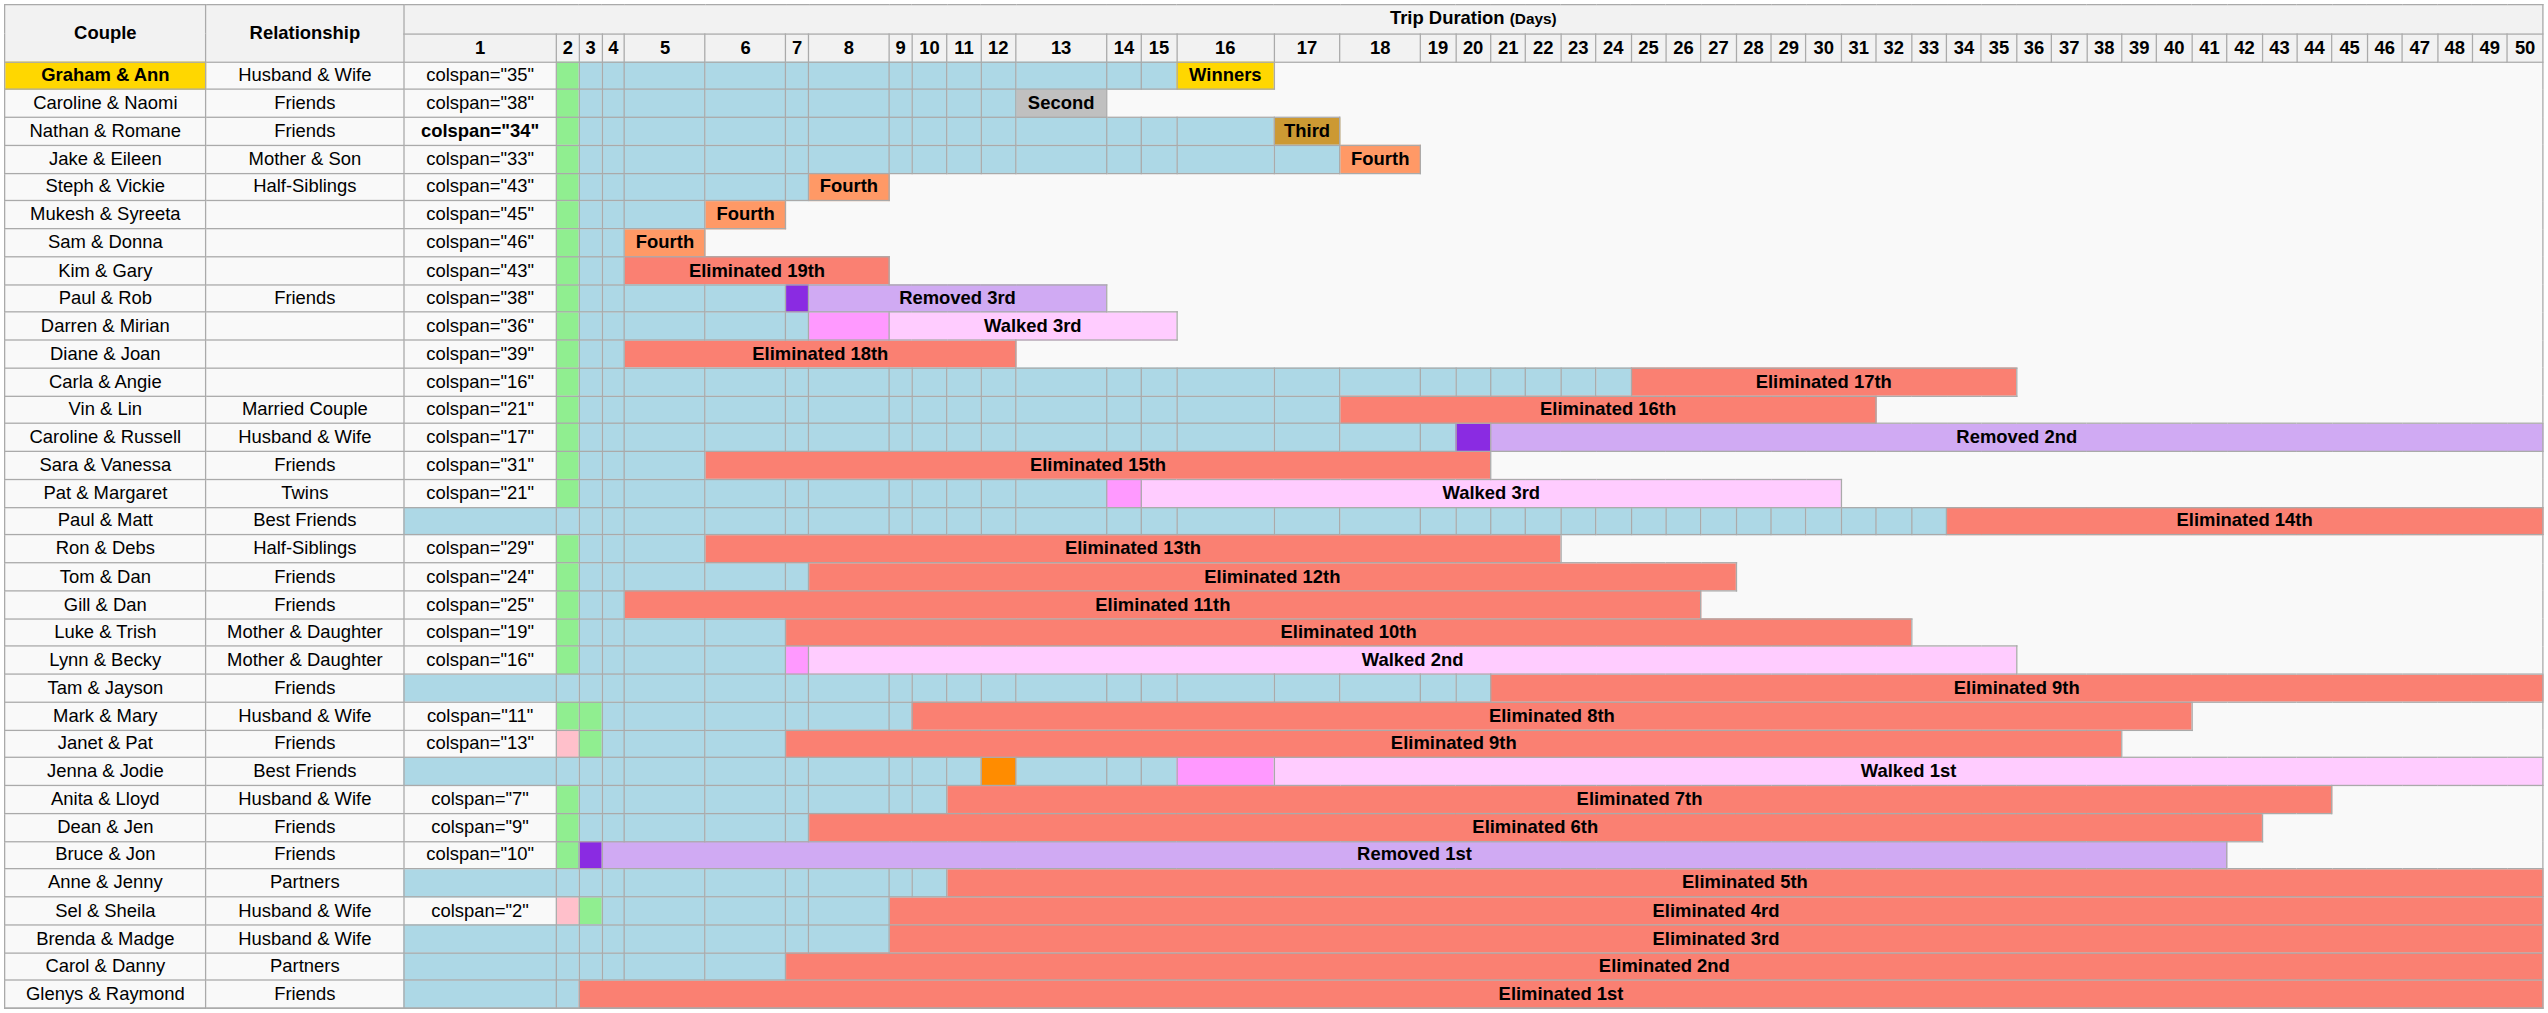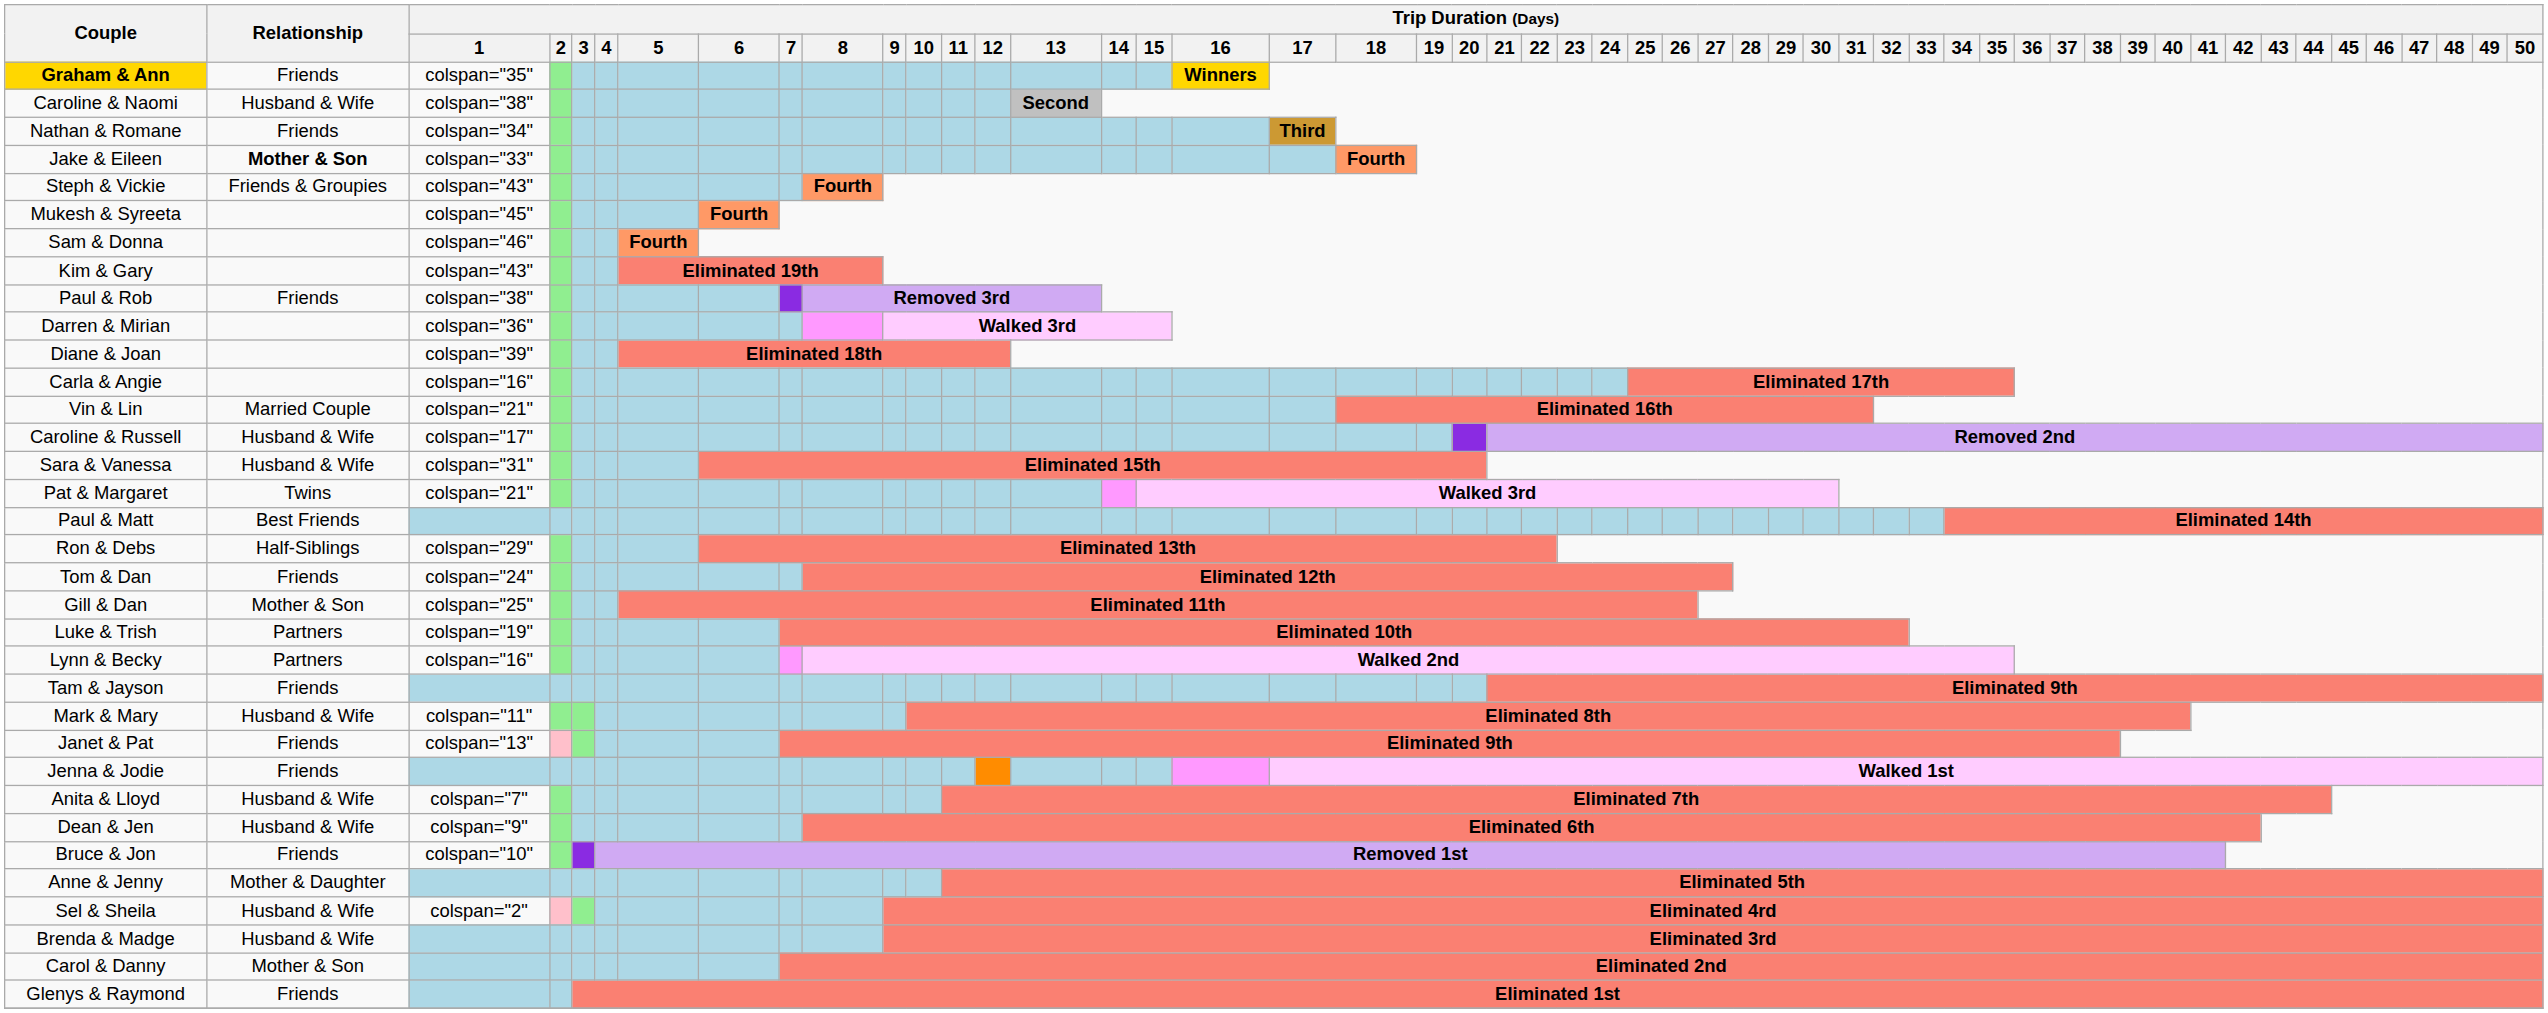(305, 75) Husband & Wife -> (308, 75) Friends
(305, 103) Friends -> (308, 103) Husband & Wife
(480, 131) bold -> (479, 131) normal
(305, 159) normal -> (308, 159) bold
(305, 187) Half-Siblings -> (308, 187) Friends & Groupies
(305, 465) Friends -> (308, 465) Husband & Wife
(305, 604) Friends -> (308, 604) Mother & Son
(305, 632) Mother & Daughter -> (308, 632) Partners
(305, 660) Mother & Daughter -> (308, 660) Partners
(305, 771) Best Friends -> (308, 771) Friends
(305, 827) Friends -> (308, 827) Husband & Wife
(305, 883) Partners -> (308, 883) Mother & Daughter
(305, 966) Partners -> (308, 966) Mother & Son
